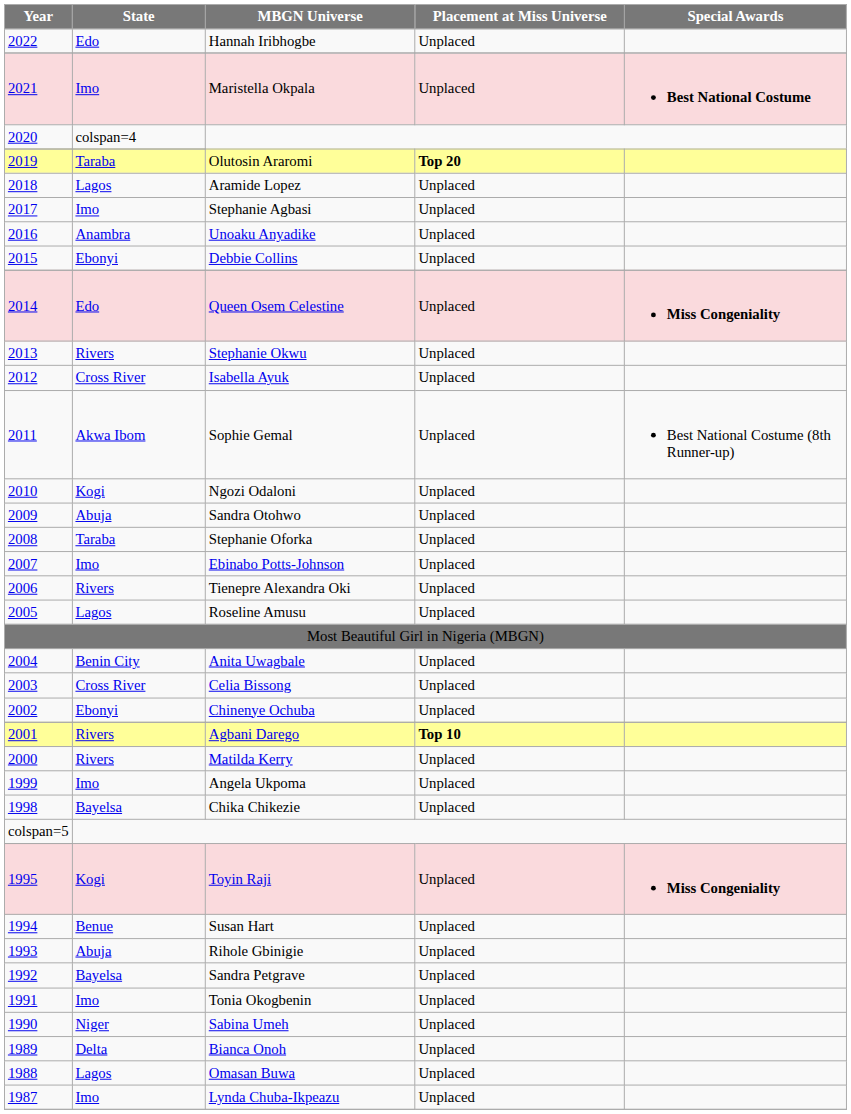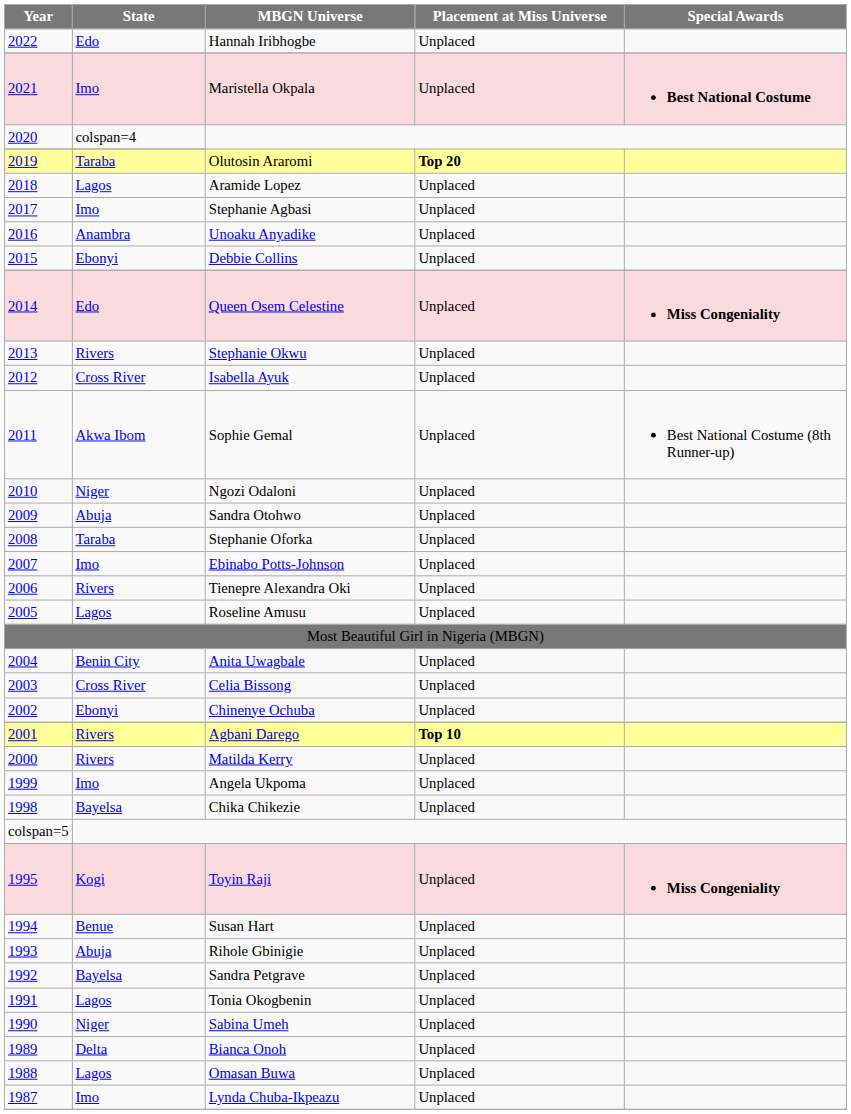(90, 491) Kogi -> (92, 491) Niger
(87, 999) Imo -> (93, 999) Lagos
